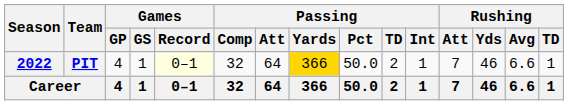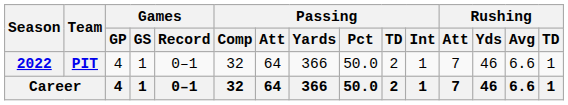(184, 64) lightyellow background -> (184, 64) no background
(314, 64) gold background -> (314, 64) no background
